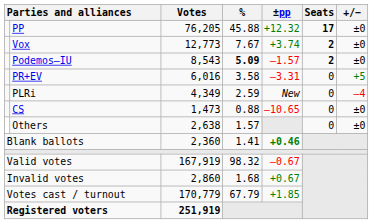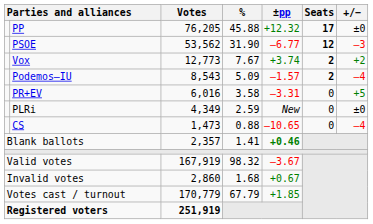+ row: (24, 45)
(360, 45) ±0 -> (360, 61) +2
(247, 61) bold -> (247, 77) normal
(360, 61) ±0 -> (360, 77) –4
(360, 93) –4 -> (360, 109) ±0
(360, 109) ±0 -> (360, 125) –4
- row: (30, 125)
(206, 141) 2,360 -> (206, 141) 2,357
(285, 162) –0.67 -> (285, 162) –3.67
